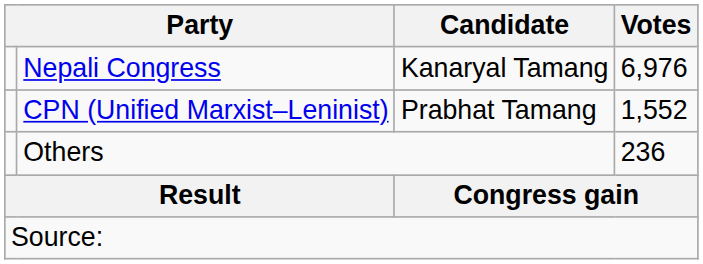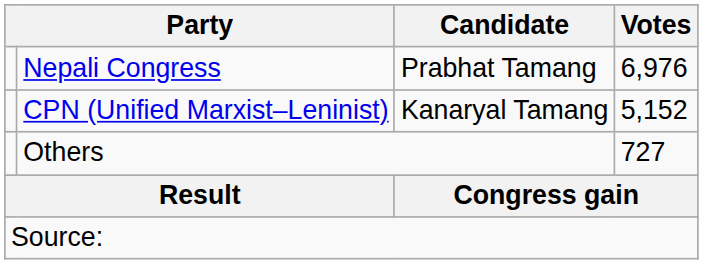(505, 68) Kanaryal Tamang -> (499, 68) Prabhat Tamang
(499, 110) Prabhat Tamang -> (505, 110) Kanaryal Tamang
(654, 110) 1,552 -> (654, 110) 5,152
(643, 152) 236 -> (643, 152) 727
